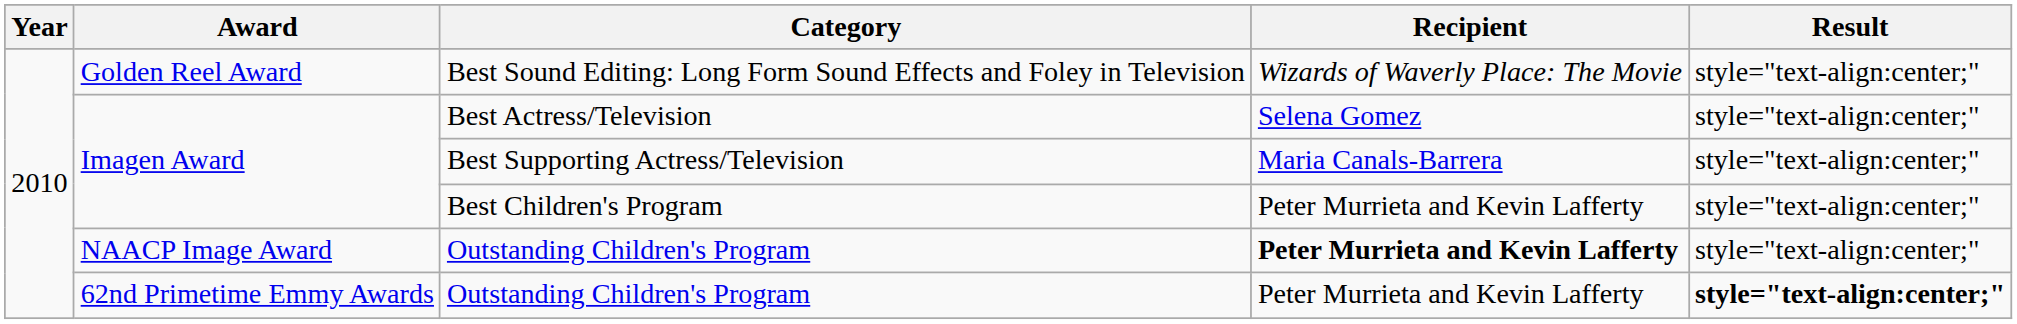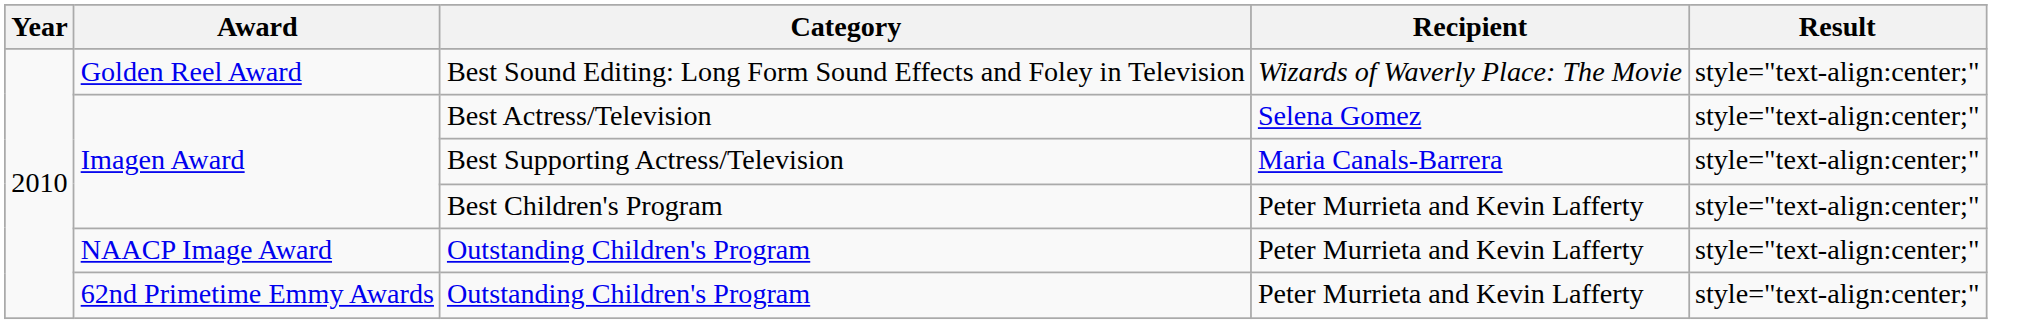(1468, 250) bold -> (1451, 250) normal
(1850, 294) bold -> (1837, 294) normal
